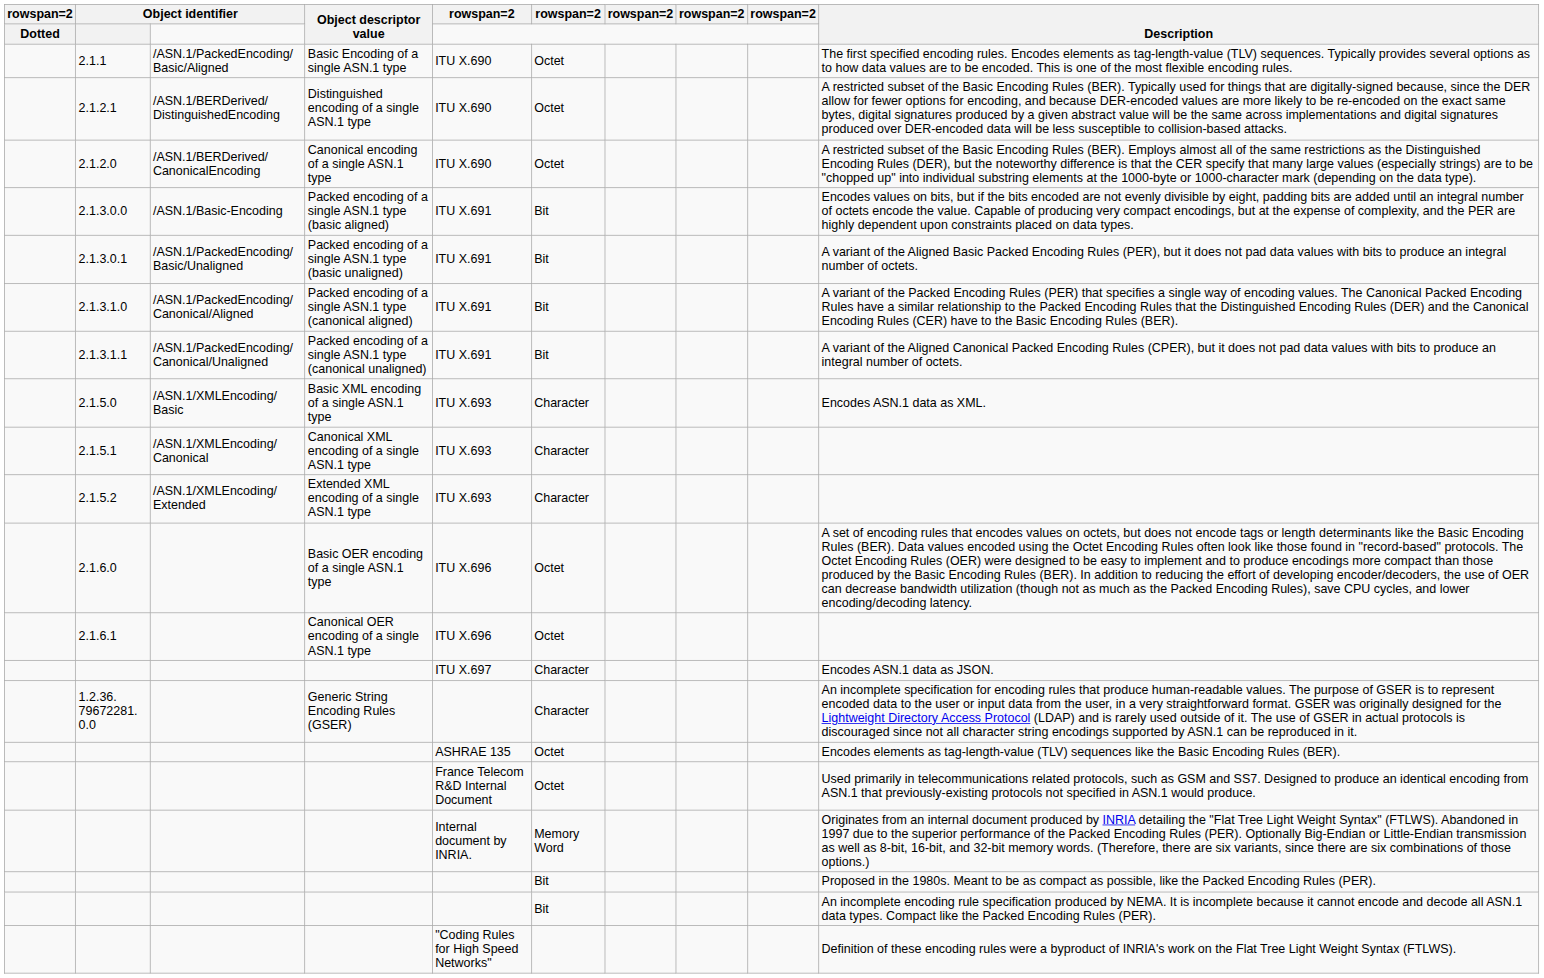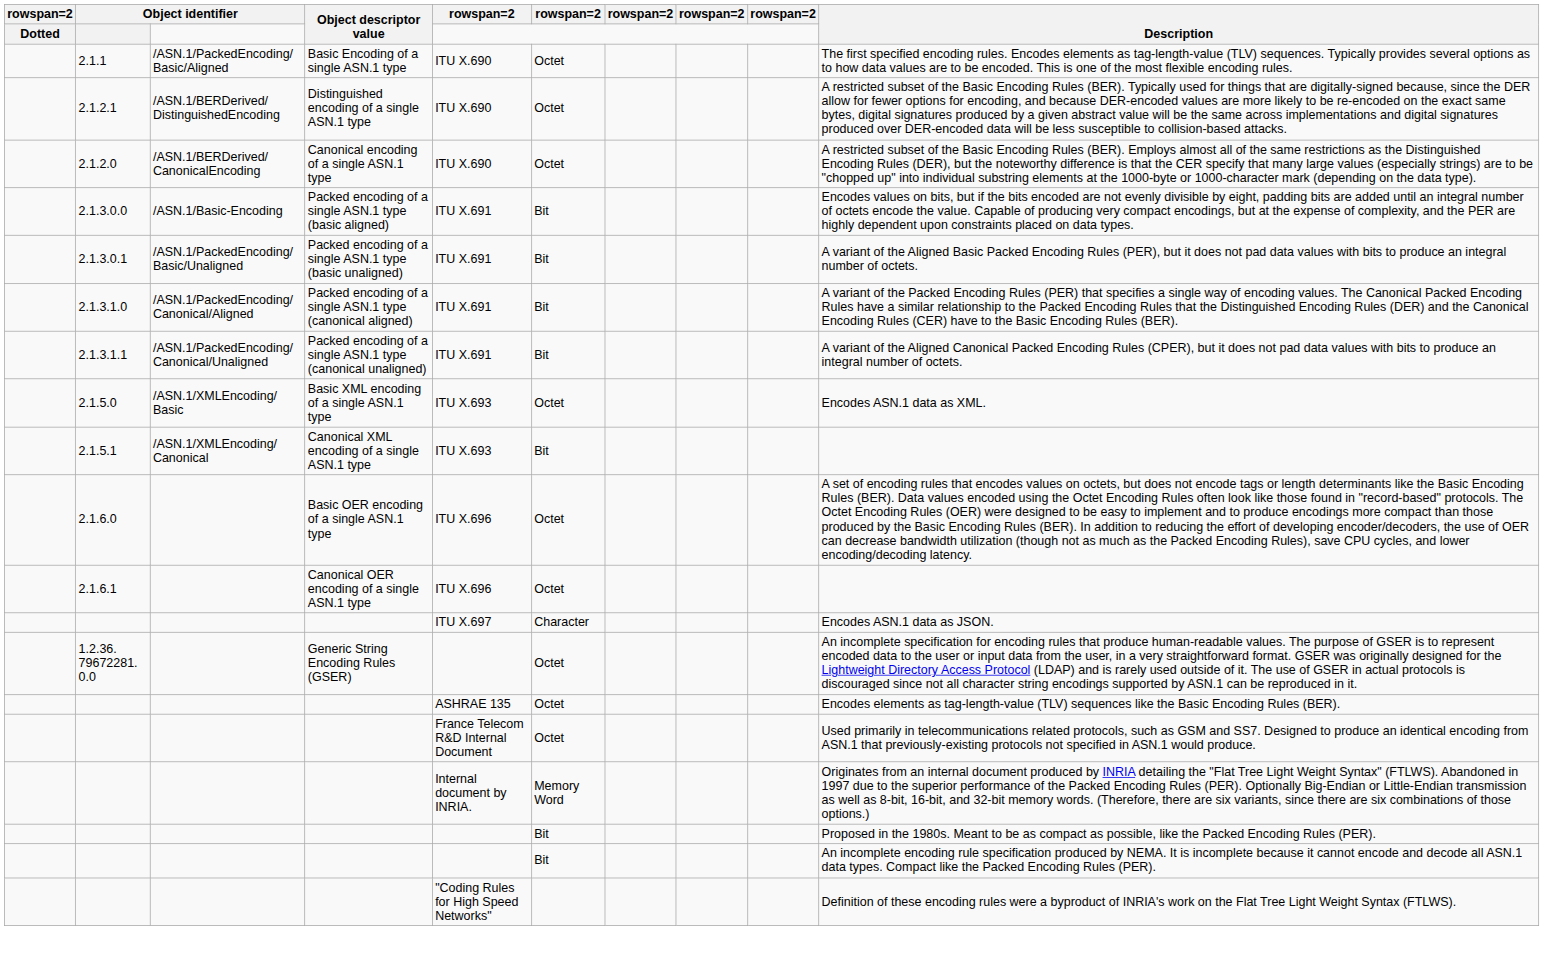(562, 403) Character -> (549, 403) Octet
(562, 451) Character -> (541, 451) Bit
- row: (98, 498)
(562, 711) Character -> (549, 663) Octet
